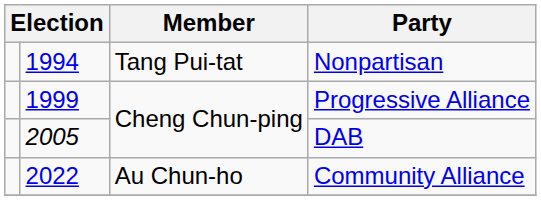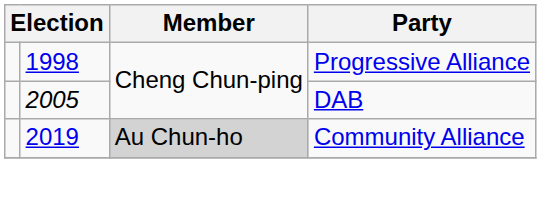- row: (379, 61)
(52, 99) 1999 -> (52, 61) 1998
(52, 175) 2022 -> (52, 137) 2019
(179, 175) no background -> (179, 137) lightgrey background
